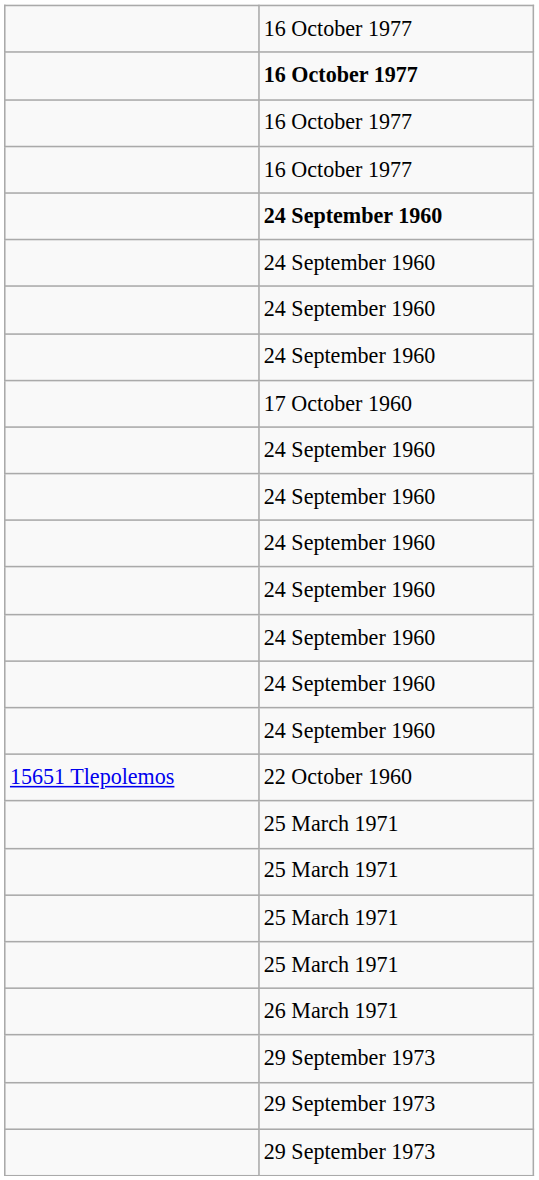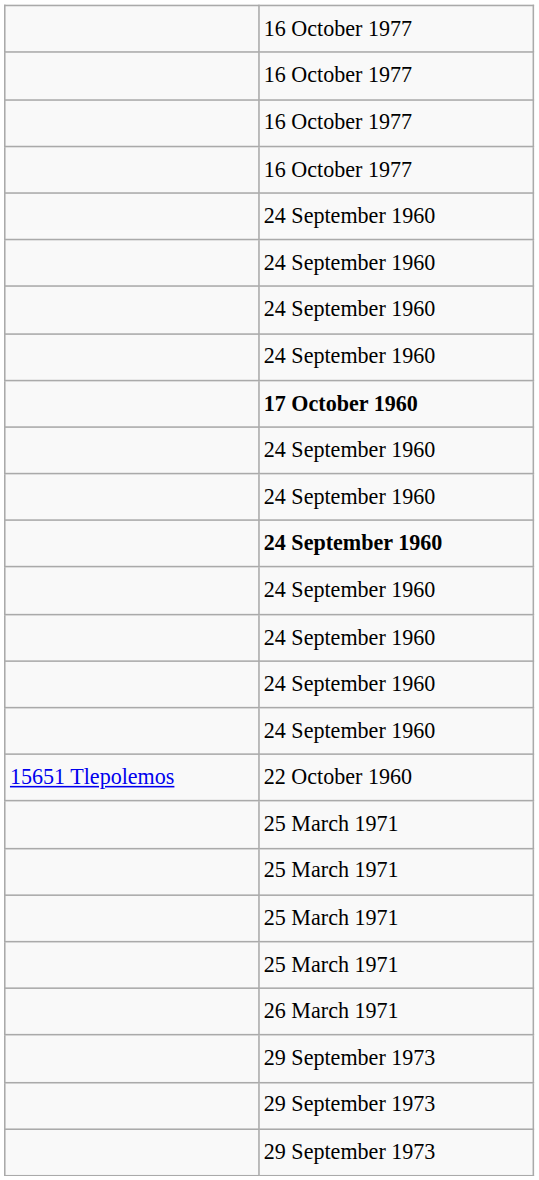(341, 75) bold -> (338, 75) normal
(353, 215) bold -> (350, 215) normal
(338, 402) normal -> (341, 402) bold
(350, 543) normal -> (353, 543) bold
